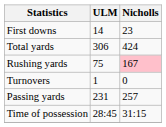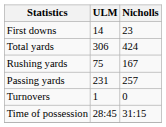(130, 63) pink background -> (130, 63) no background
rows swapped: (36, 97) <-> (28, 80)
